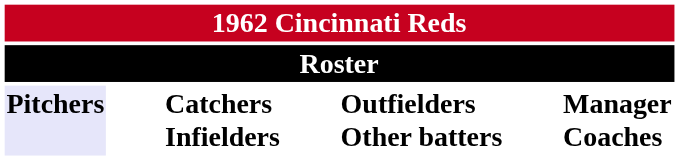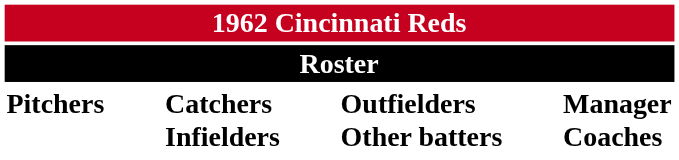(55, 103) lavender background -> (55, 103) no background
